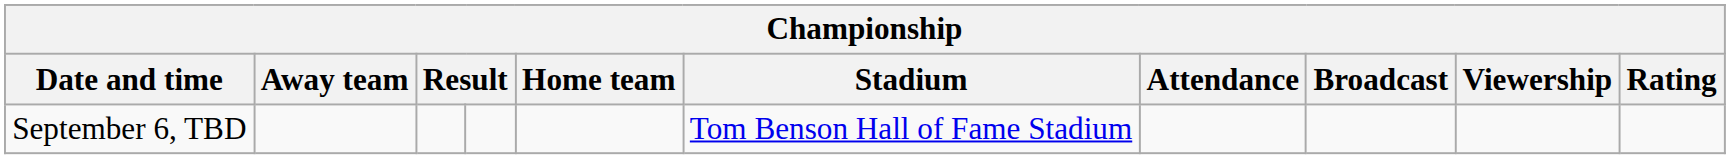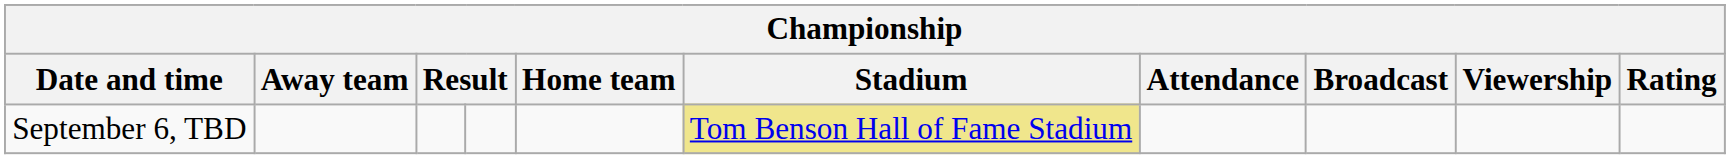(911, 128) no background -> (911, 128) khaki background
